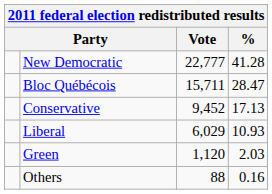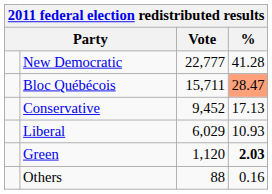(248, 85) no background -> (248, 85) lightsalmon background
(252, 154) normal -> (252, 154) bold
